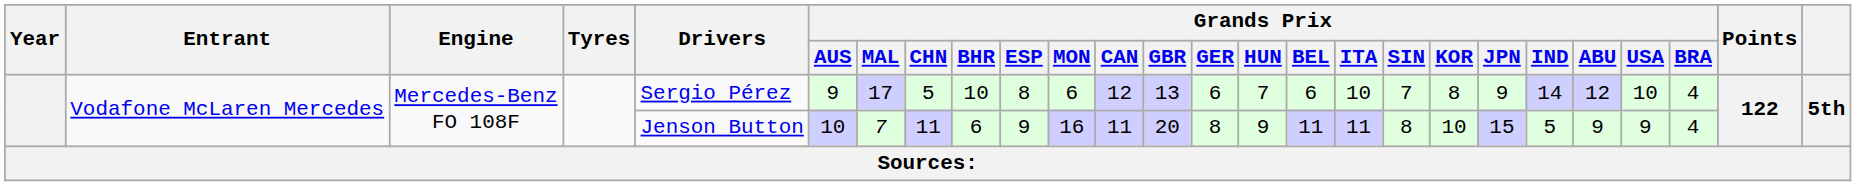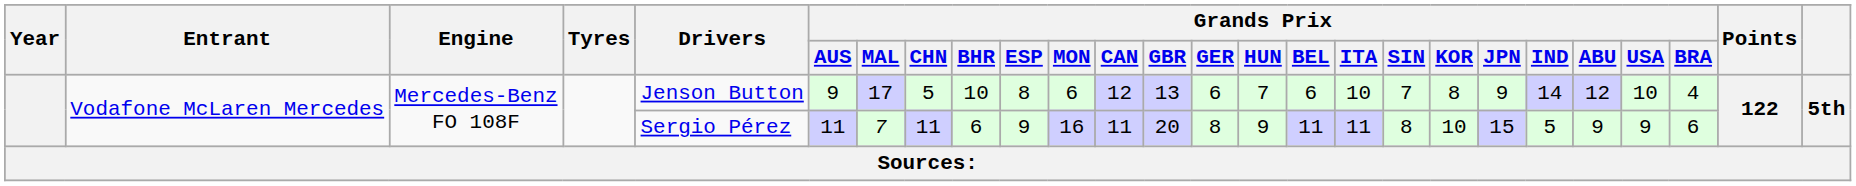(716, 93) Sergio Pérez -> (722, 93) Jenson Button
(722, 128) Jenson Button -> (716, 128) Sergio Pérez
(833, 128) 10 -> (833, 128) 11
(1693, 128) 4 -> (1693, 128) 6
